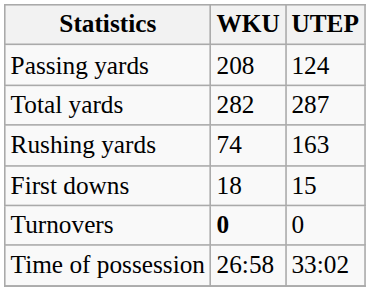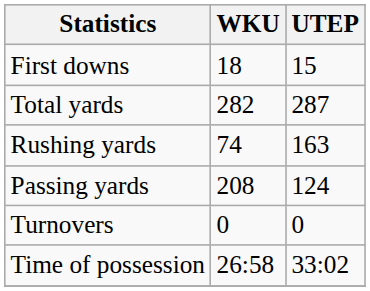rows swapped: (70, 184) <-> (80, 64)
(223, 225) bold -> (223, 225) normal
